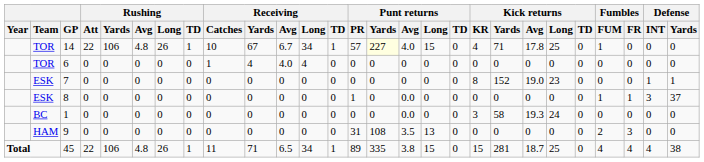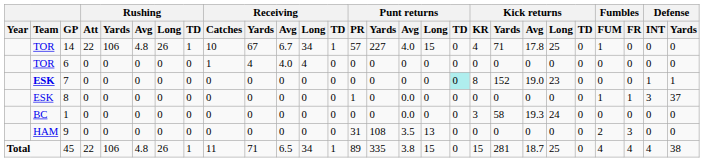(377, 47) lightyellow background -> (377, 47) no background
(43, 81) normal -> (44, 81) bold
(455, 81) no background -> (455, 81) paleturquoise background
